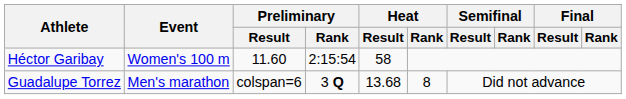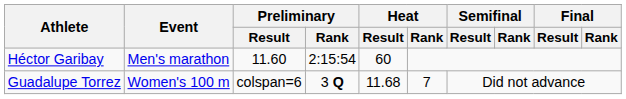(179, 60) Women's 100 m -> (178, 60) Men's marathon
(383, 60) 58 -> (383, 60) 60
(178, 82) Men's marathon -> (179, 82) Women's 100 m
(383, 82) 13.68 -> (383, 82) 11.68
(427, 82) 8 -> (427, 82) 7
